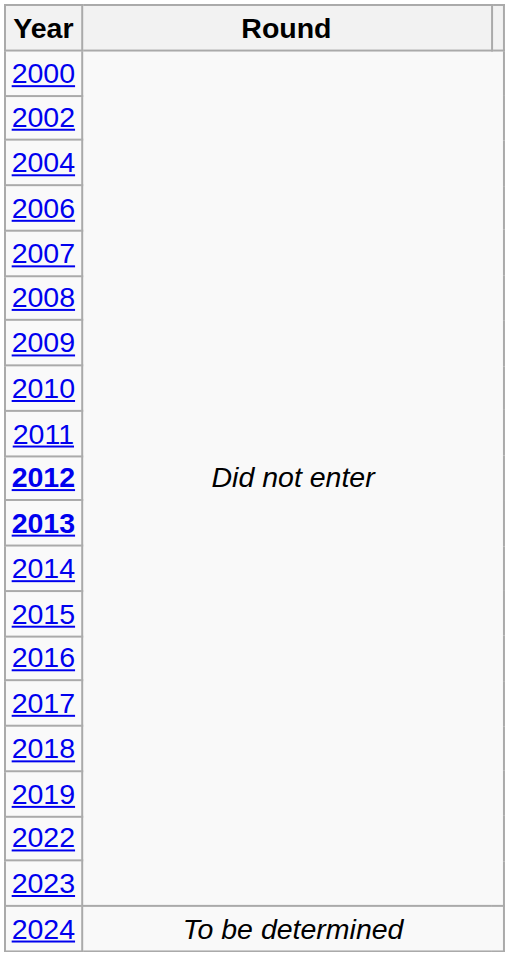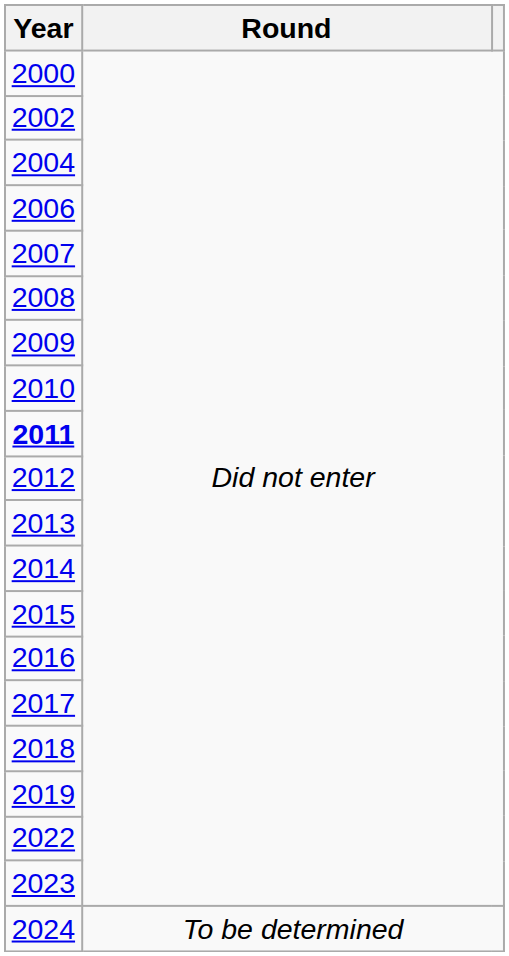(43, 433) normal -> (43, 433) bold
(43, 478) bold -> (43, 478) normal
(43, 523) bold -> (43, 523) normal
